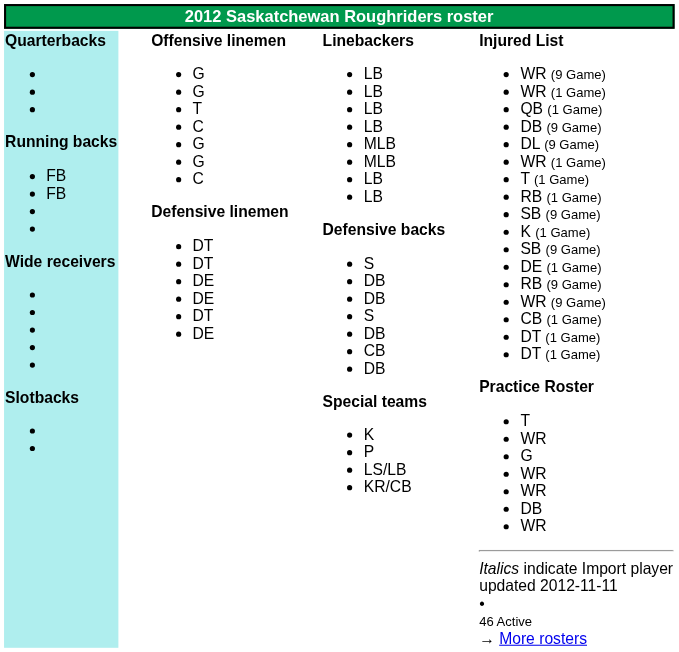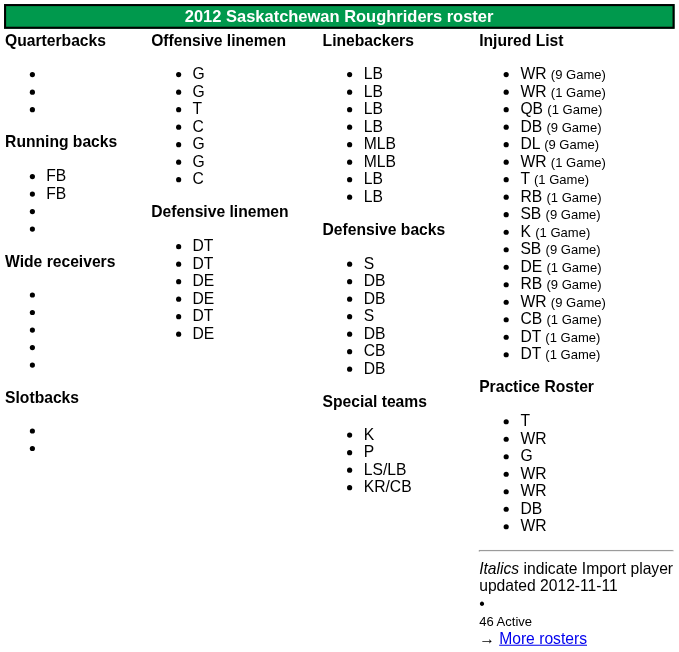(61, 244) paleturquoise background -> (61, 244) no background
